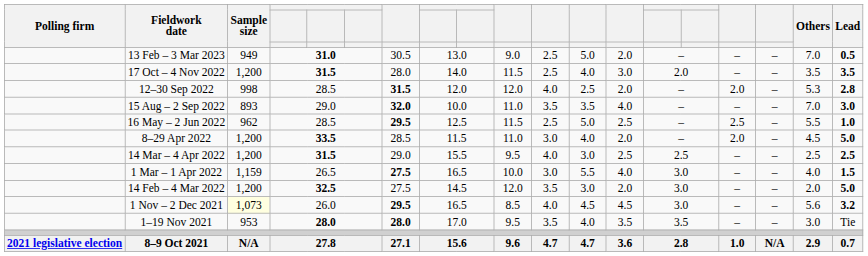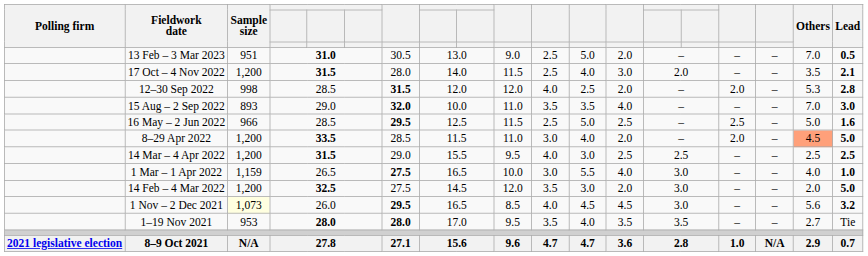(249, 56) 949 -> (249, 56) 951
(848, 72) 3.5 -> (848, 72) 2.1
(249, 122) 962 -> (249, 122) 966
(813, 122) 5.5 -> (813, 122) 5.0
(848, 122) 1.0 -> (848, 122) 1.6
(813, 139) no background -> (813, 139) lightsalmon background
(848, 172) 1.5 -> (848, 172) 1.0
(813, 222) 3.0 -> (813, 222) 2.7
